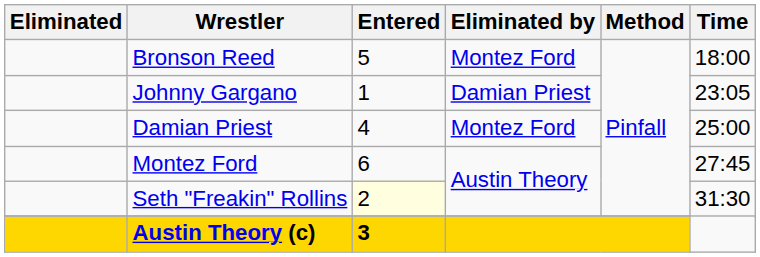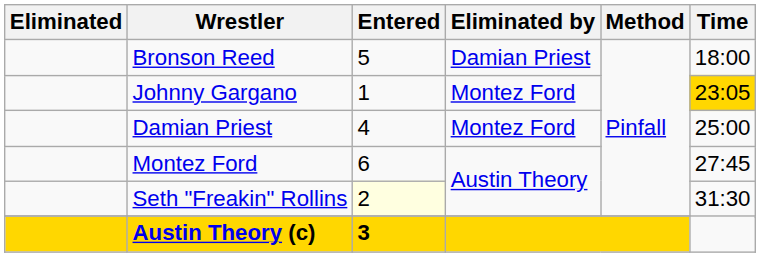(513, 57) Montez Ford -> (520, 57) Damian Priest
(520, 92) Damian Priest -> (513, 92) Montez Ford
(723, 92) no background -> (723, 92) gold background
